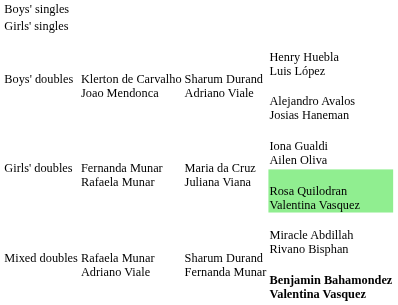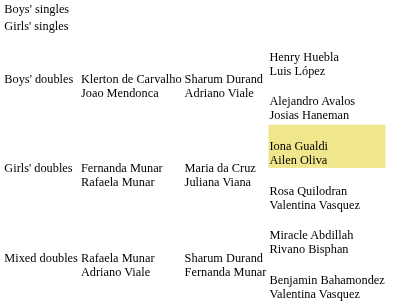(299, 153) no background -> (299, 153) khaki background
(315, 198) lightgreen background -> (315, 198) no background
(331, 287) bold -> (327, 287) normal
